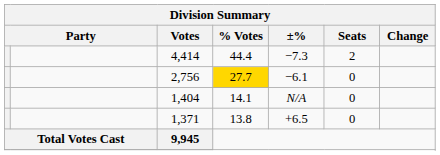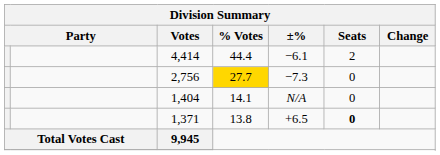(296, 56) −7.3 -> (296, 56) −6.1
(296, 77) −6.1 -> (296, 77) −7.3
(352, 119) normal -> (352, 119) bold
